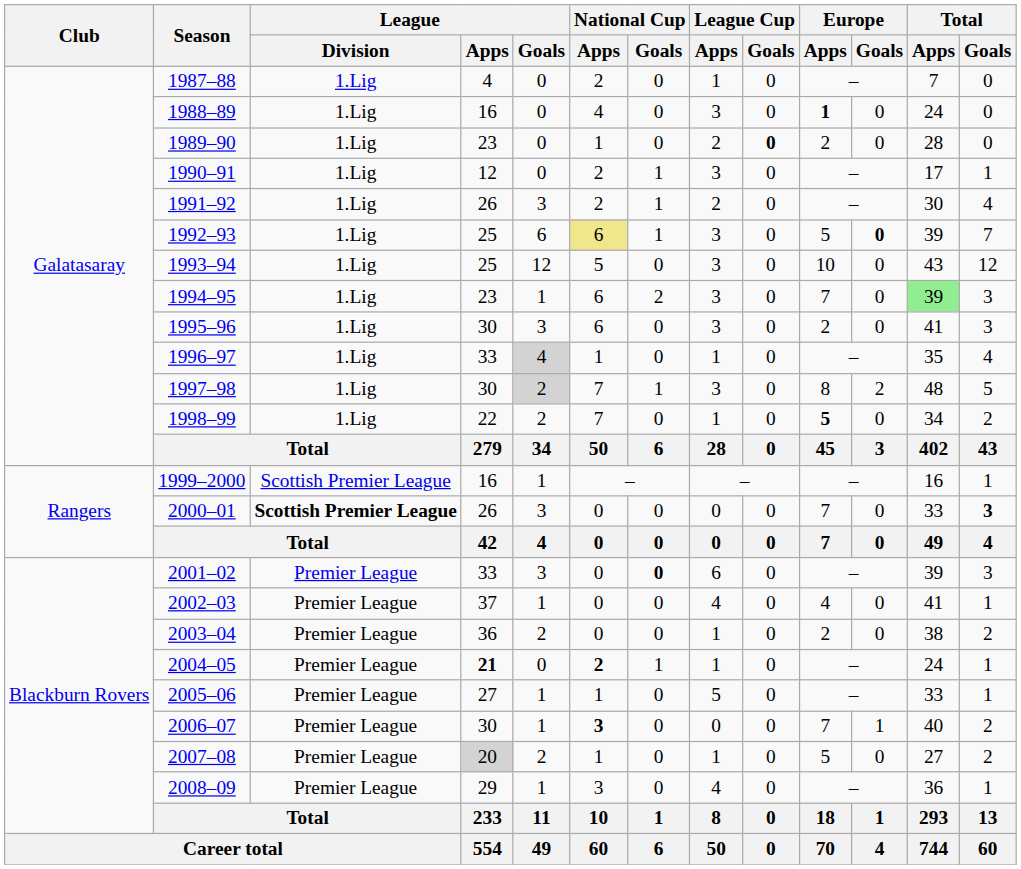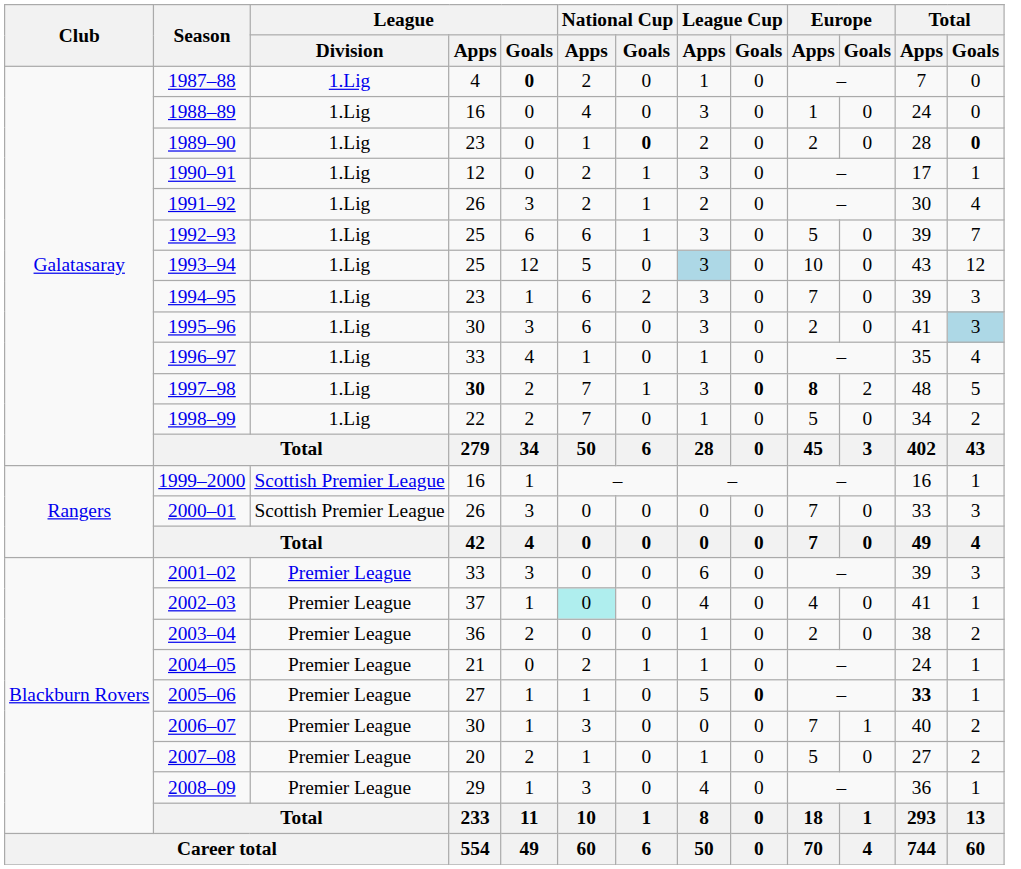(541, 81) normal -> (529, 81) bold
(825, 111) bold -> (813, 111) normal
(659, 142) normal -> (646, 142) bold
(771, 142) bold -> (759, 142) normal
(988, 142) normal -> (976, 142) bold
(598, 234) khaki background -> (586, 234) no background
(879, 234) bold -> (867, 234) normal
(716, 265) no background -> (704, 265) lightblue background
(934, 296) lightgreen background -> (921, 296) no background
(988, 326) no background -> (976, 326) lightblue background
(541, 357) lightgrey background -> (529, 357) no background
(487, 388) normal -> (475, 388) bold
(541, 388) lightgrey background -> (529, 388) no background
(771, 388) normal -> (759, 388) bold
(825, 388) normal -> (813, 388) bold
(825, 419) bold -> (813, 419) normal
(356, 511) bold -> (350, 511) normal
(988, 511) bold -> (976, 511) normal
(659, 572) bold -> (646, 572) normal
(598, 603) no background -> (586, 603) paleturquoise background
(487, 664) bold -> (475, 664) normal
(598, 664) bold -> (586, 664) normal
(771, 695) normal -> (759, 695) bold
(934, 695) normal -> (921, 695) bold
(598, 726) bold -> (586, 726) normal
(487, 756) lightgrey background -> (475, 756) no background
